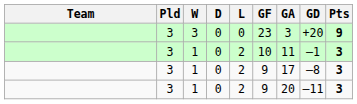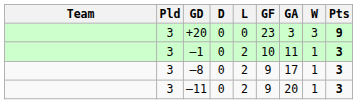columns swapped: (195, 14) <-> (313, 14)
